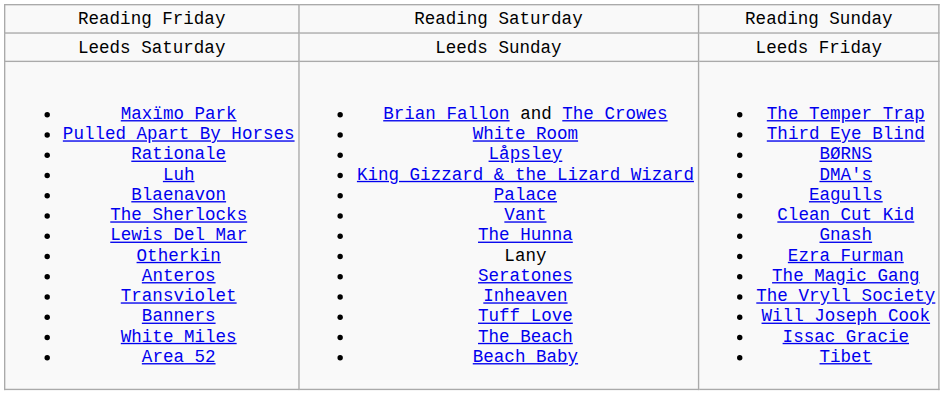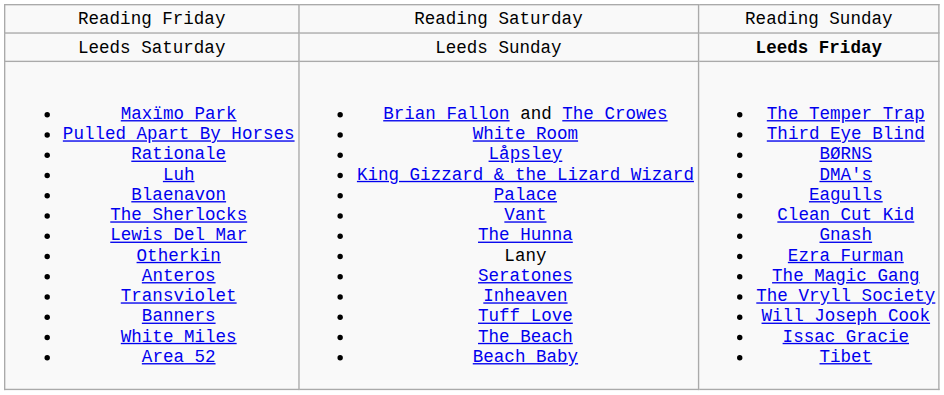(819, 48) normal -> (819, 48) bold
